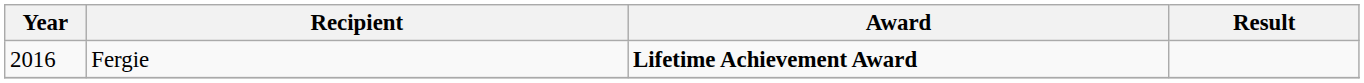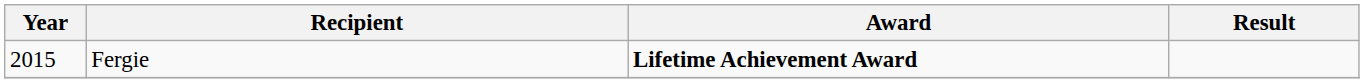(33, 58) 2016 -> (33, 58) 2015
